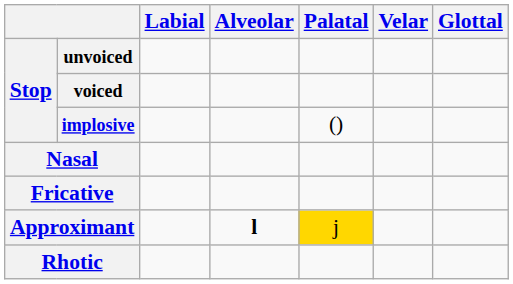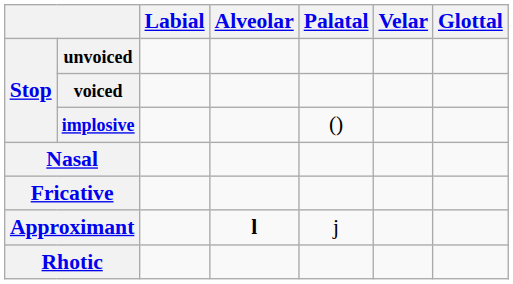(336, 227) gold background -> (336, 227) no background
